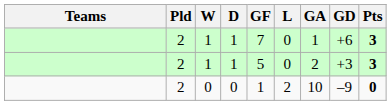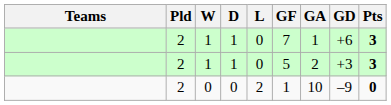columns swapped: (287, 16) <-> (261, 16)
